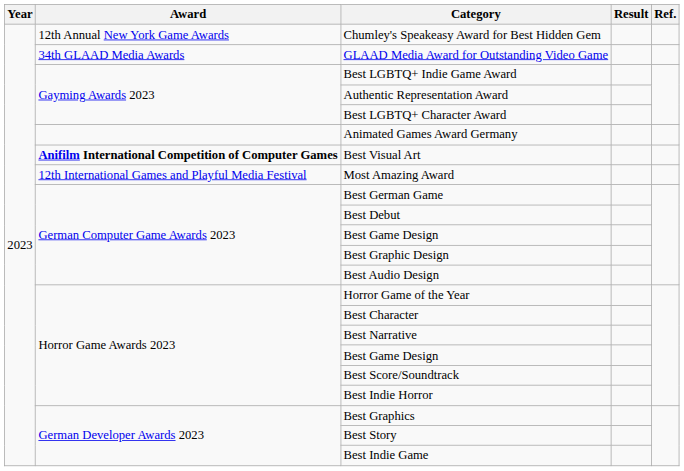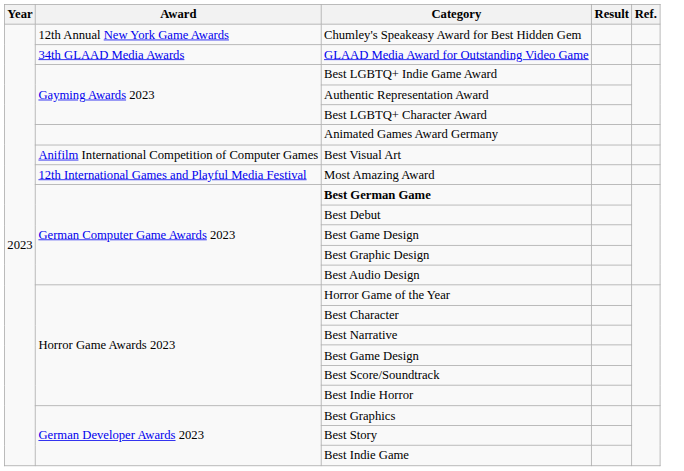(188, 154) bold -> (178, 154) normal
(393, 194) normal -> (377, 194) bold
